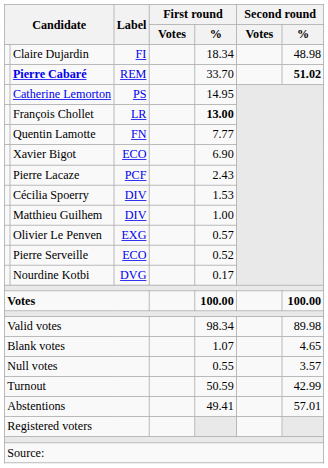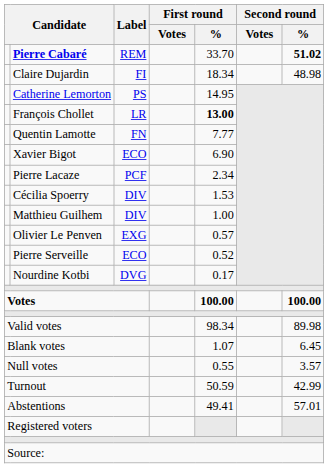rows swapped: (50, 74) <-> (51, 54)
(223, 175) 2.43 -> (223, 175) 2.34
(310, 346) 4.65 -> (310, 346) 6.45
